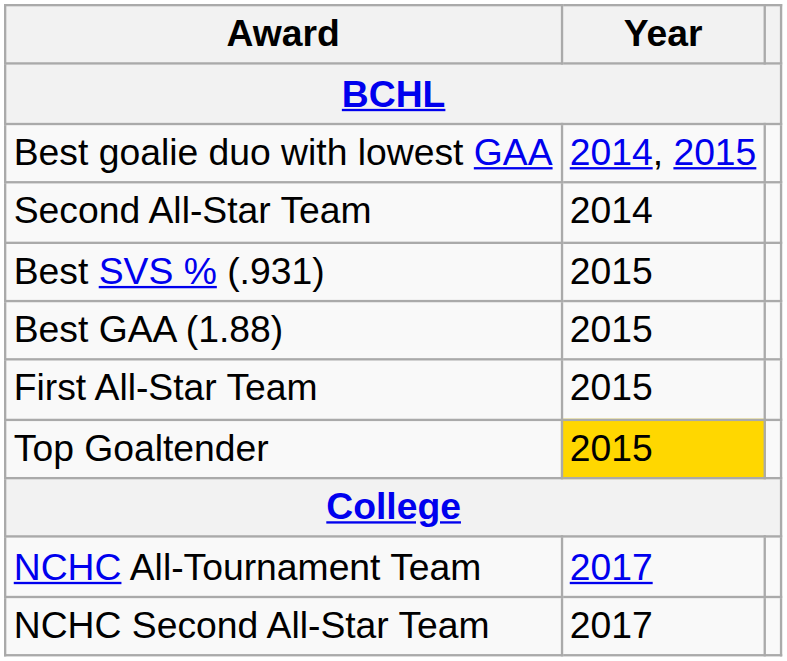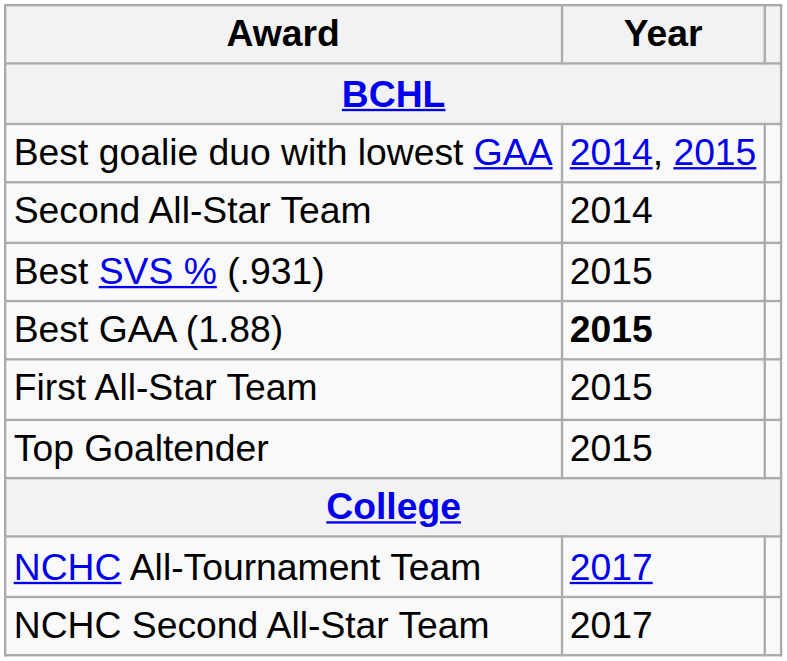(611, 329) normal -> (611, 329) bold
(611, 447) gold background -> (611, 447) no background
